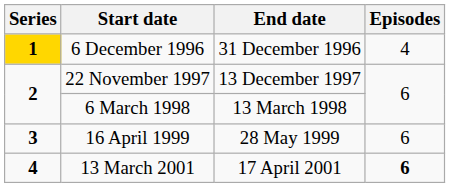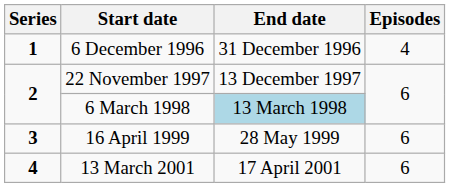(33, 49) gold background -> (33, 49) no background
(290, 108) no background -> (290, 108) lightblue background
(405, 167) bold -> (405, 167) normal
